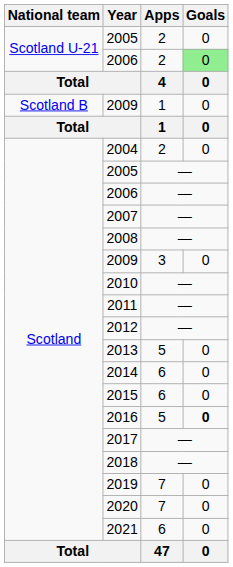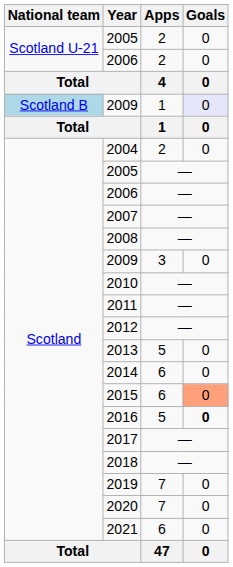(206, 60) lightgreen background -> (206, 60) no background
(54, 104) no background -> (54, 104) lightblue background
(206, 104) no background -> (206, 104) lavender background
(206, 395) no background -> (206, 395) lightsalmon background
